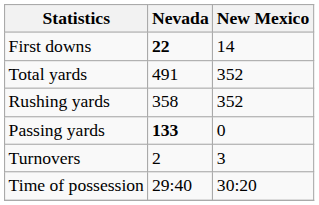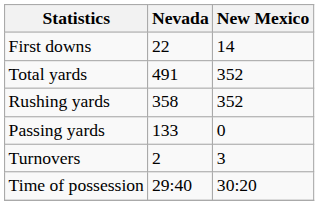(161, 46) bold -> (161, 46) normal
(165, 130) bold -> (165, 130) normal
